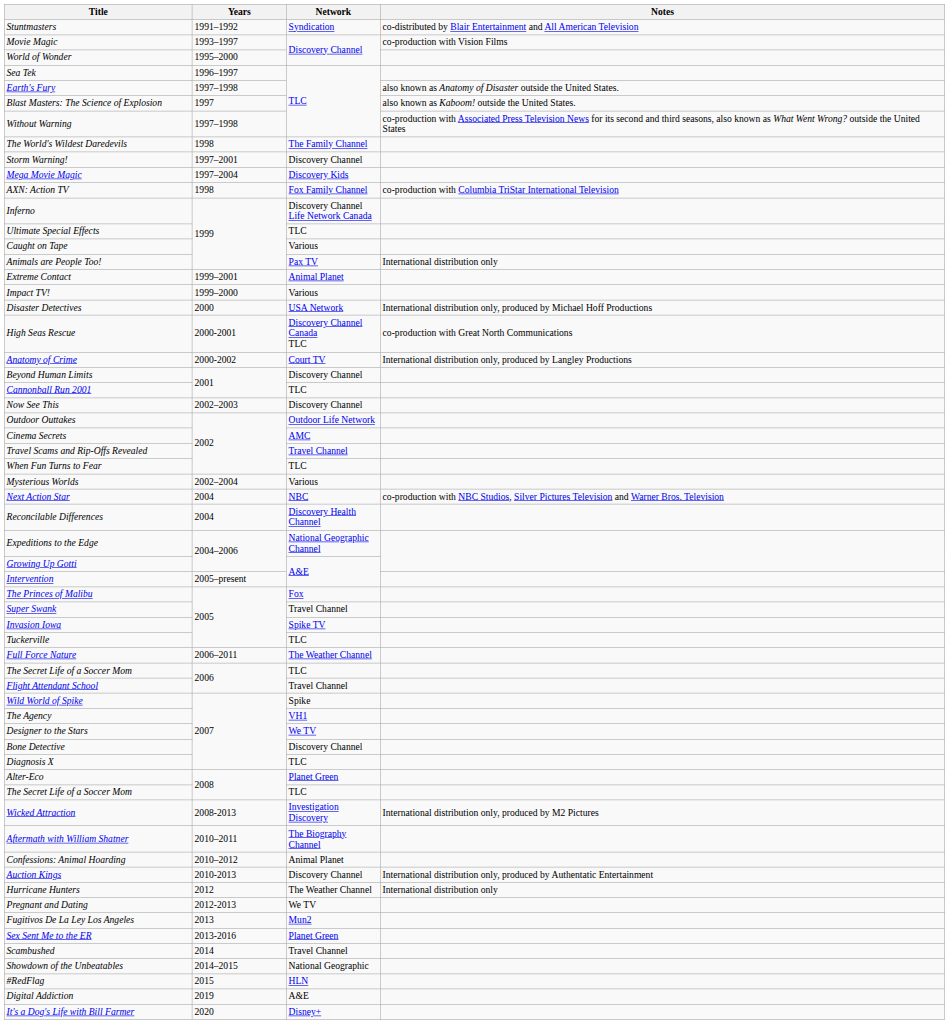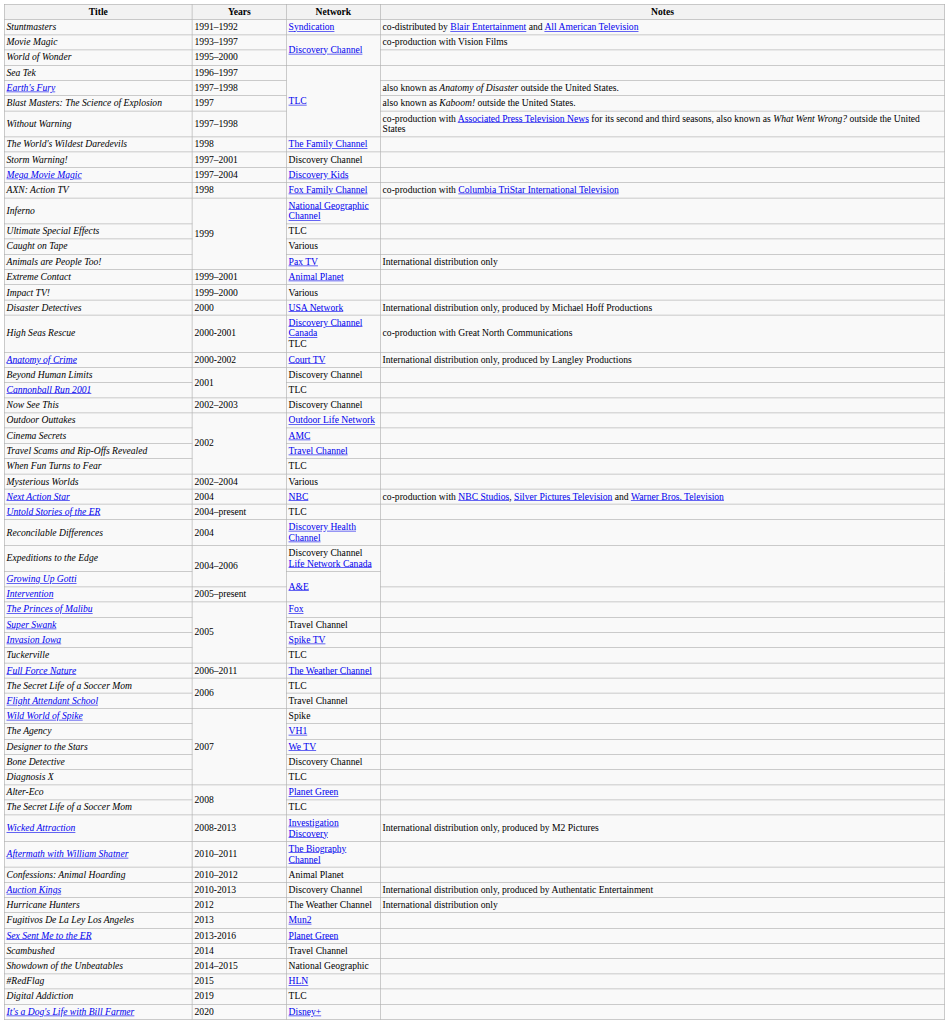(330, 211) Discovery Channel Life Network Canada -> (329, 211) National Geographic Channel
+ row: (53, 512)
(329, 543) National Geographic Channel -> (330, 558) Discovery Channel Life Network Canada
- row: (47, 905)
(299, 996) A&E -> (298, 996) TLC
